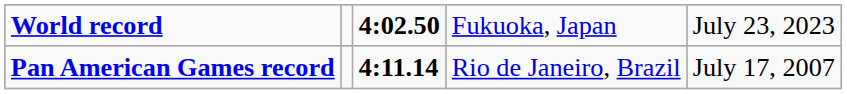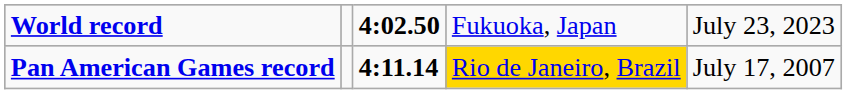(566, 66) no background -> (566, 66) gold background
